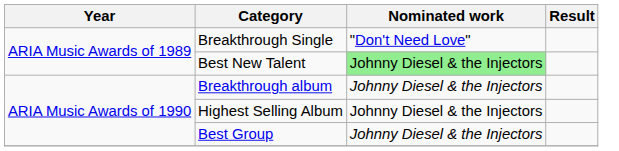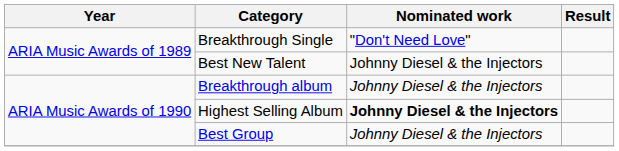(446, 63) lightgreen background -> (446, 63) no background
(446, 110) normal -> (454, 110) bold
